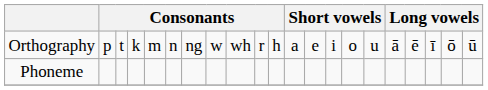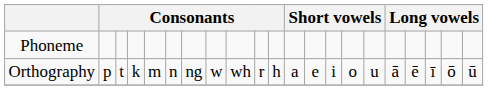rows swapped: (52, 71) <-> (52, 44)
